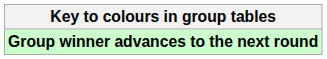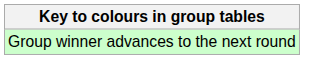(163, 41) bold -> (152, 41) normal
